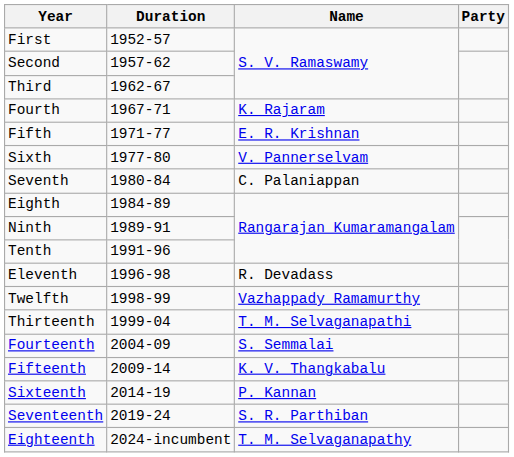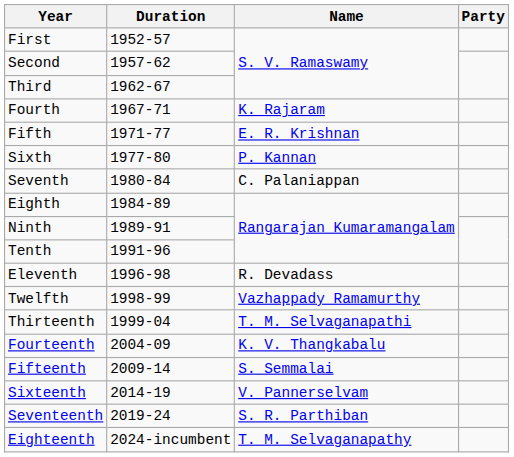(303, 157) V. Pannerselvam -> (277, 157) P. Kannan
(286, 346) S. Semmalai -> (312, 346) K. V. Thangkabalu
(312, 369) K. V. Thangkabalu -> (286, 369) S. Semmalai
(277, 393) P. Kannan -> (303, 393) V. Pannerselvam
